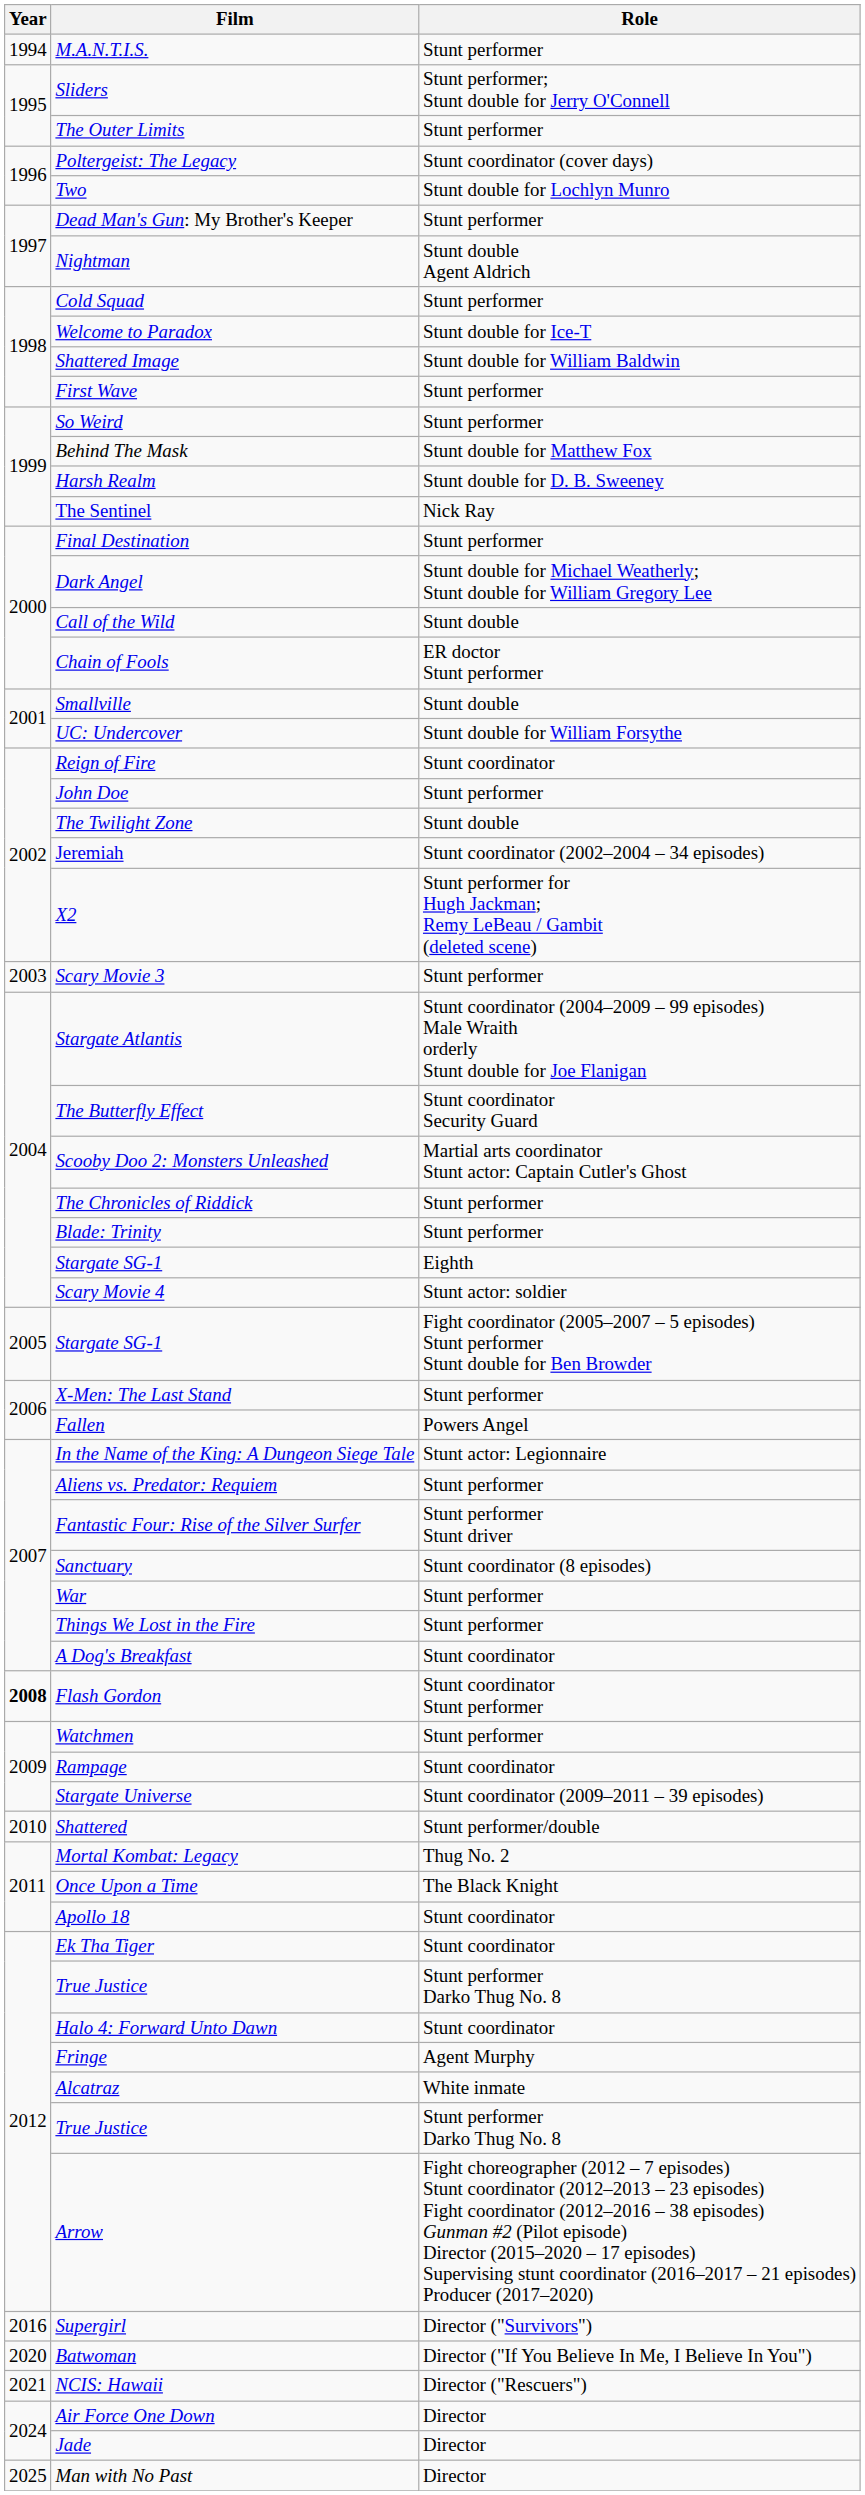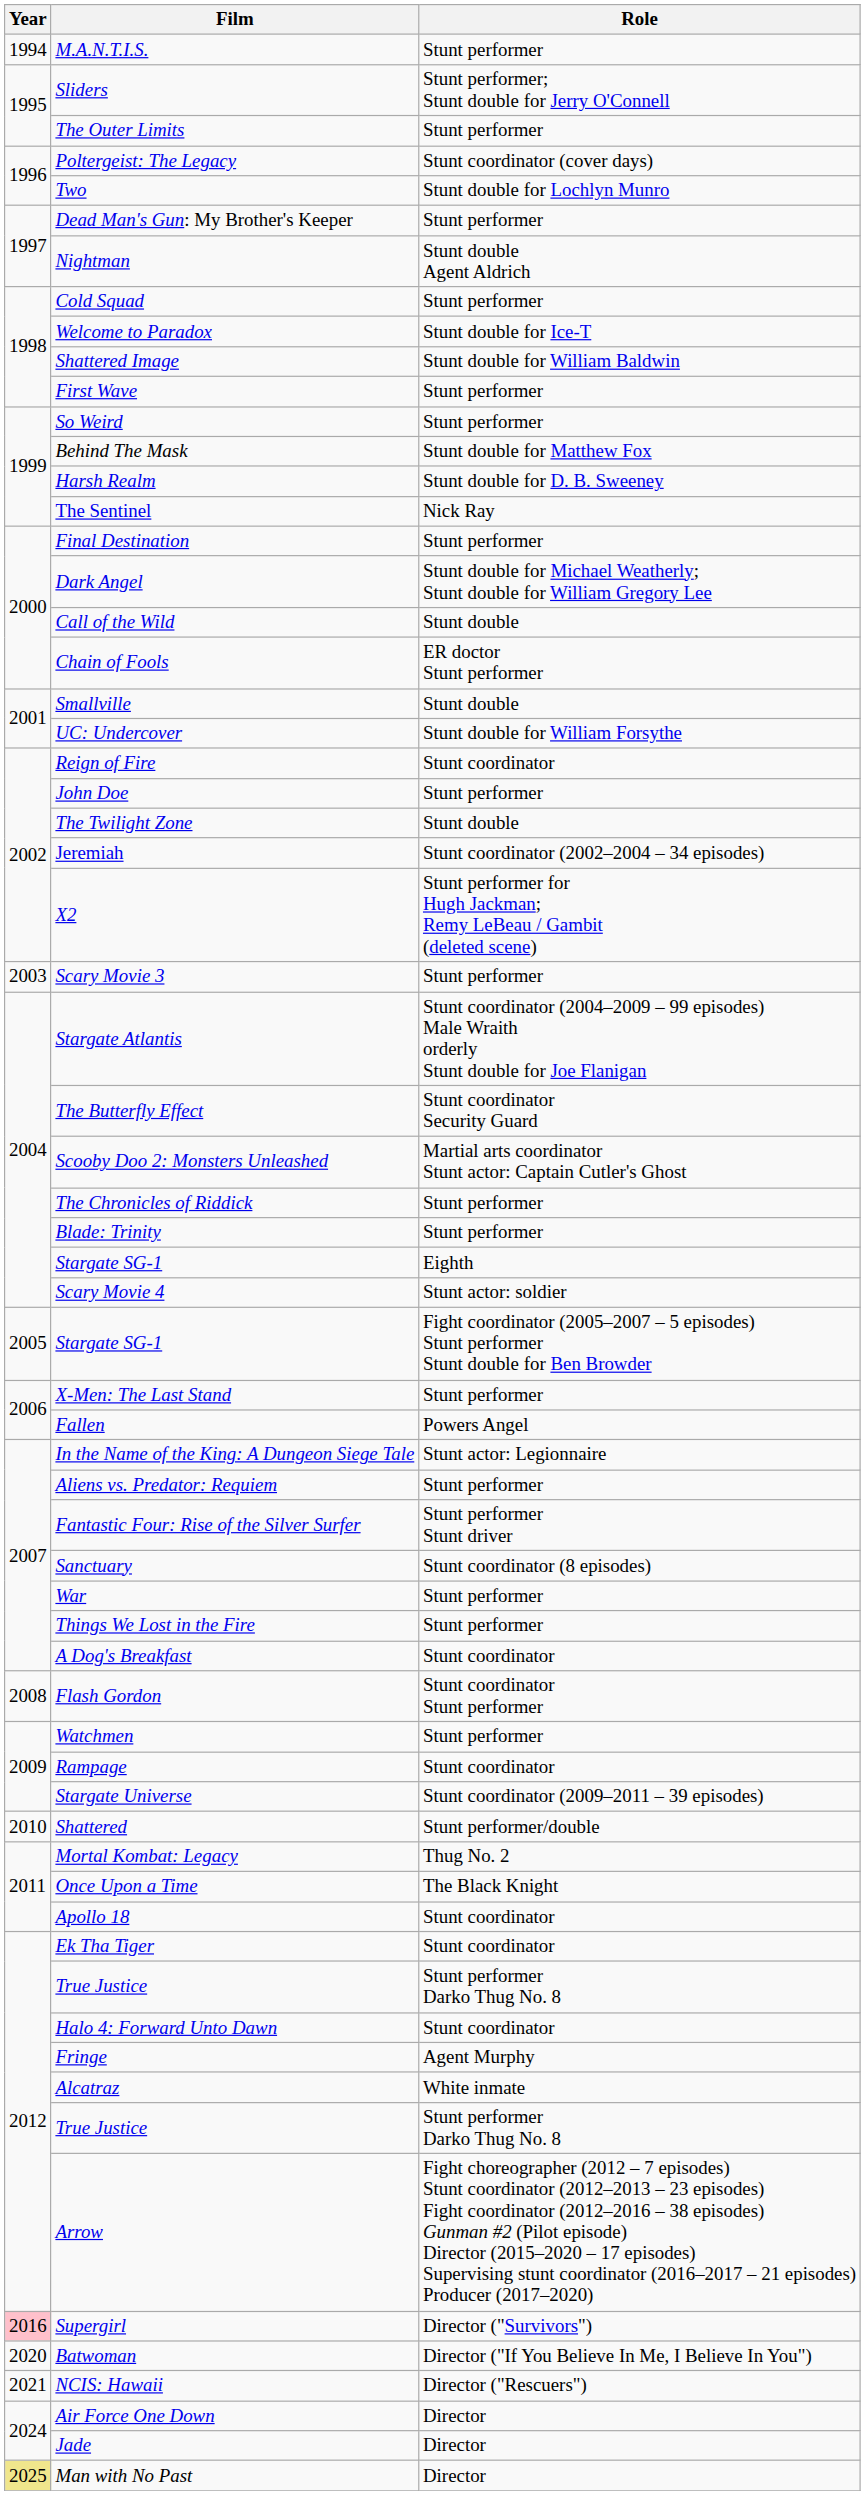(28, 1696) bold -> (28, 1696) normal
(28, 2325) no background -> (28, 2325) pink background
(28, 2475) no background -> (28, 2475) khaki background
